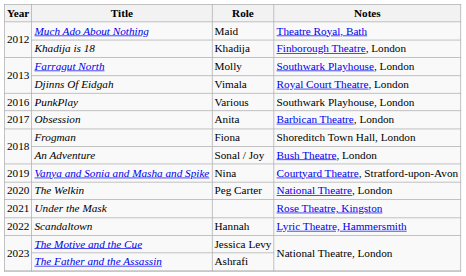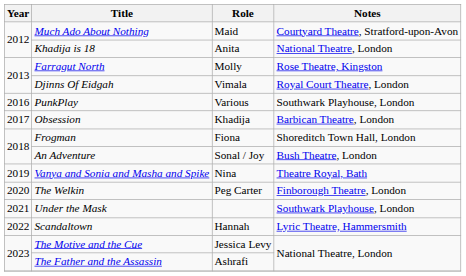(322, 31) Theatre Royal, Bath -> (367, 31) Courtyard Theatre, Stratford-upon-Avon
(232, 48) Khadija -> (227, 48) Anita
(341, 48) Finborough Theatre, London -> (334, 48) National Theatre, London
(345, 66) Southwark Playhouse, London -> (329, 66) Rose Theatre, Kingston
(227, 119) Anita -> (232, 119) Khadija
(367, 173) Courtyard Theatre, Stratford-upon-Avon -> (322, 173) Theatre Royal, Bath
(334, 191) National Theatre, London -> (341, 191) Finborough Theatre, London
(329, 208) Rose Theatre, Kingston -> (345, 208) Southwark Playhouse, London
